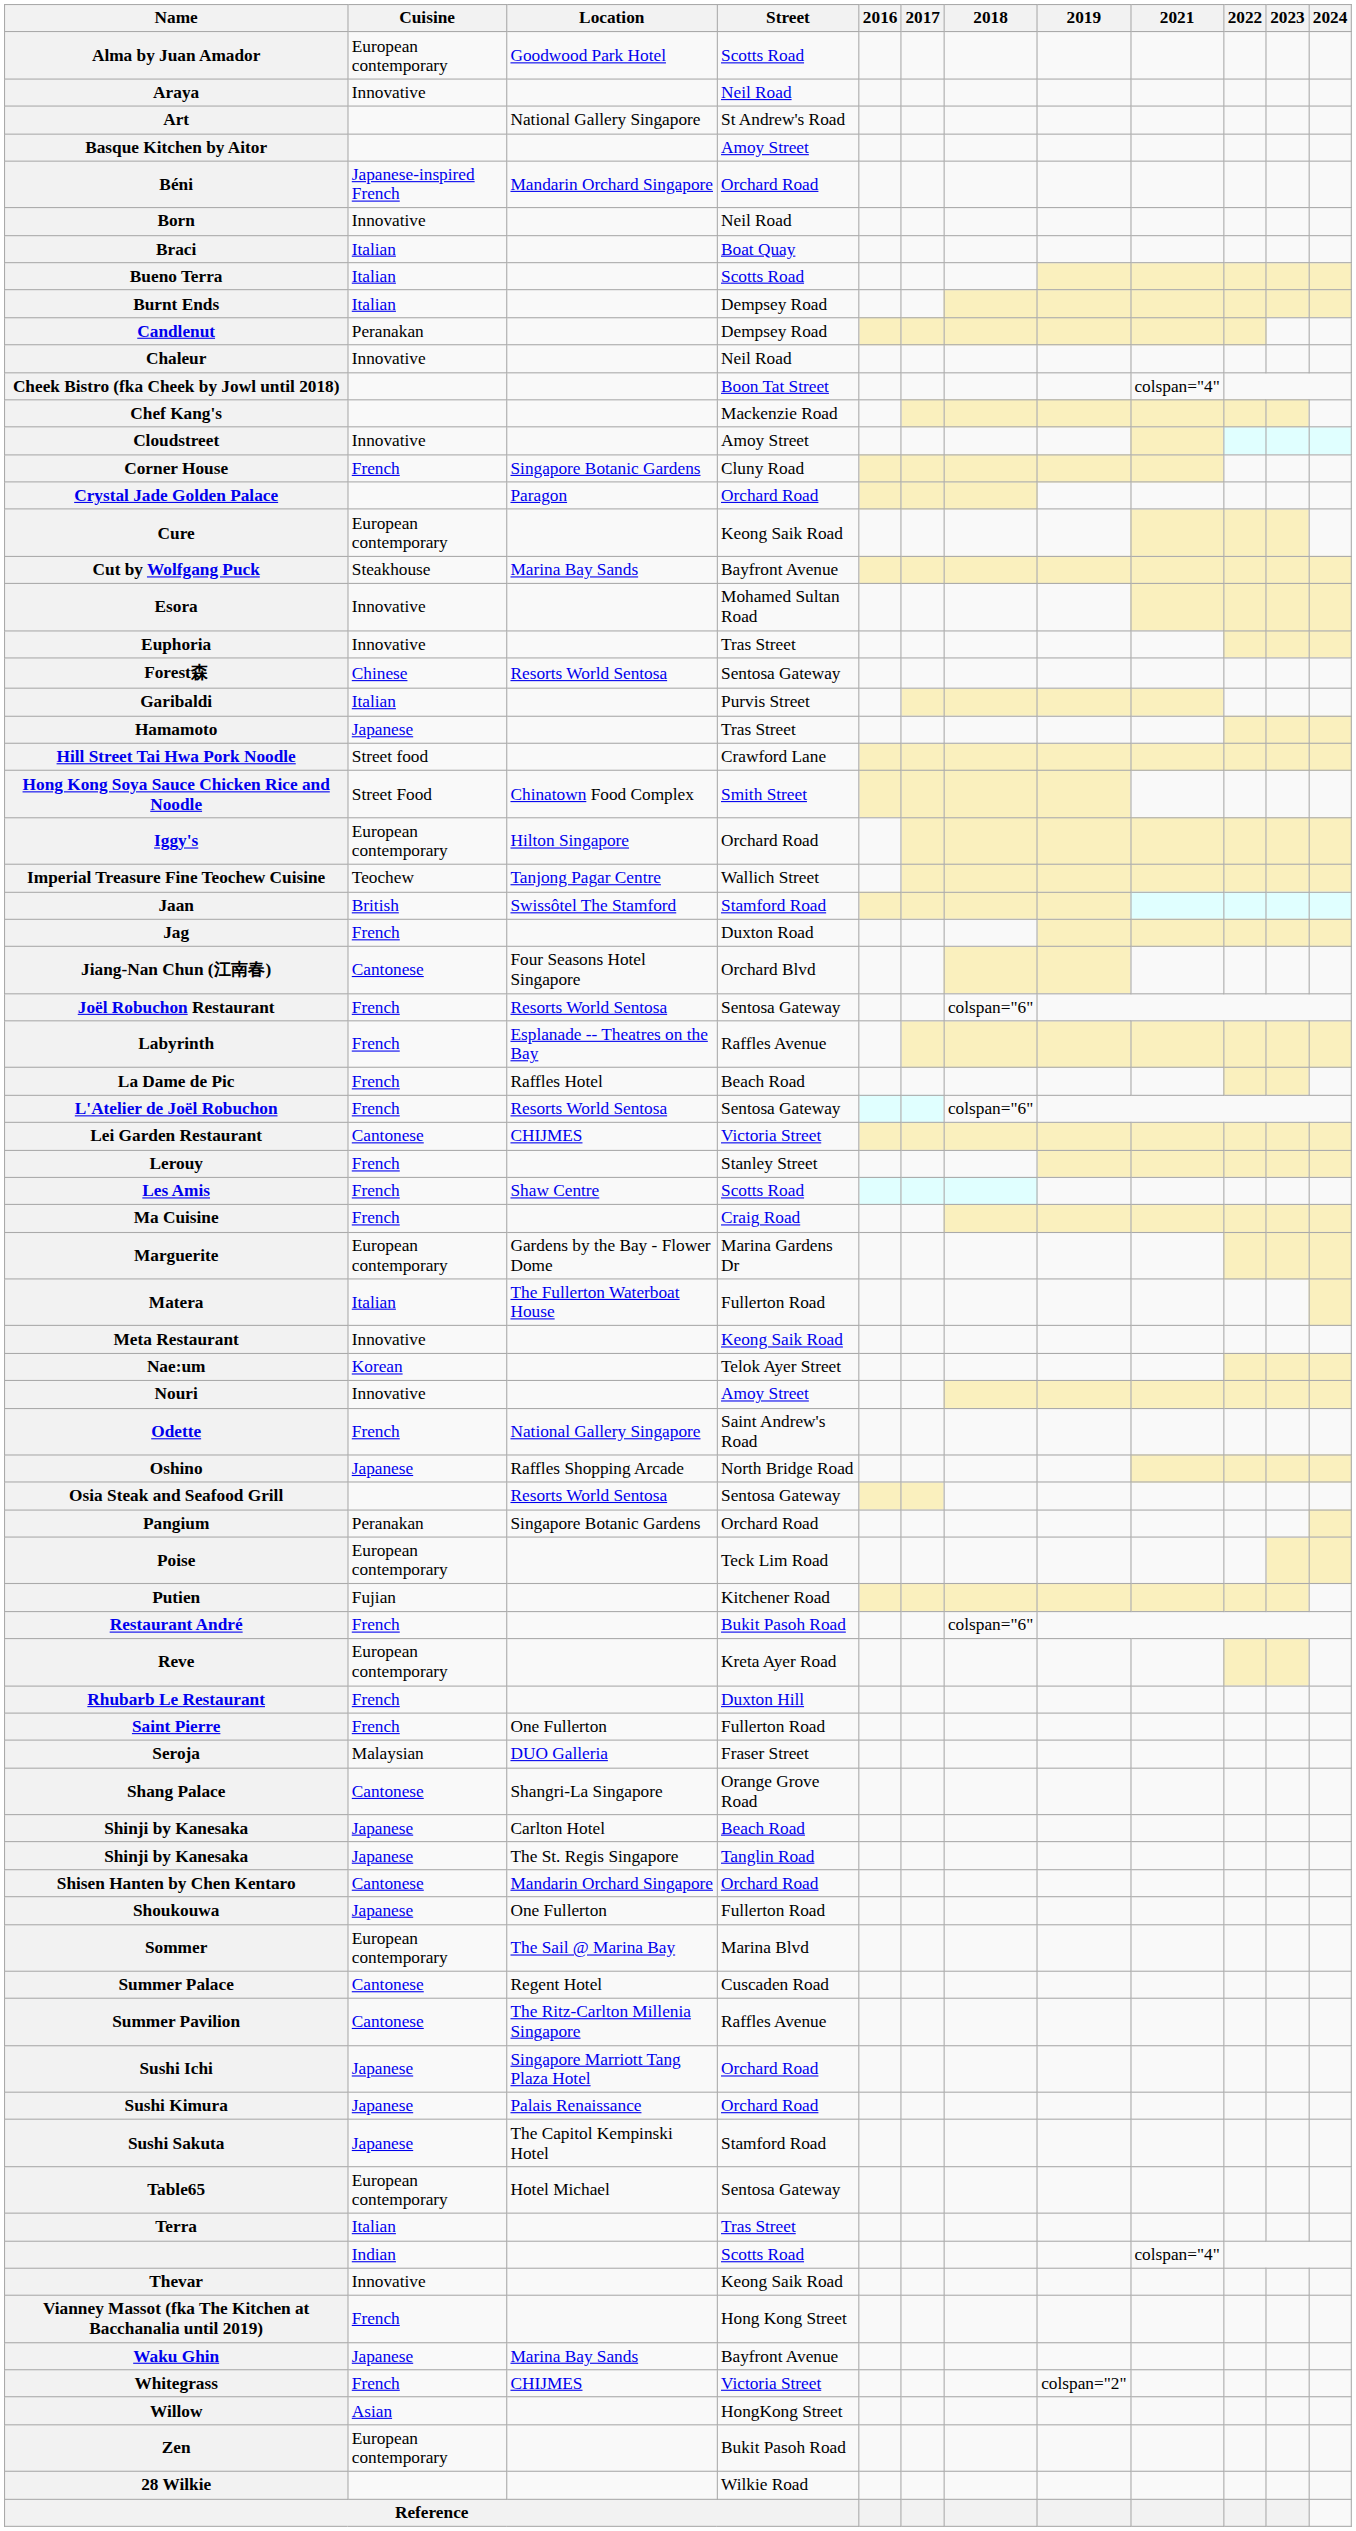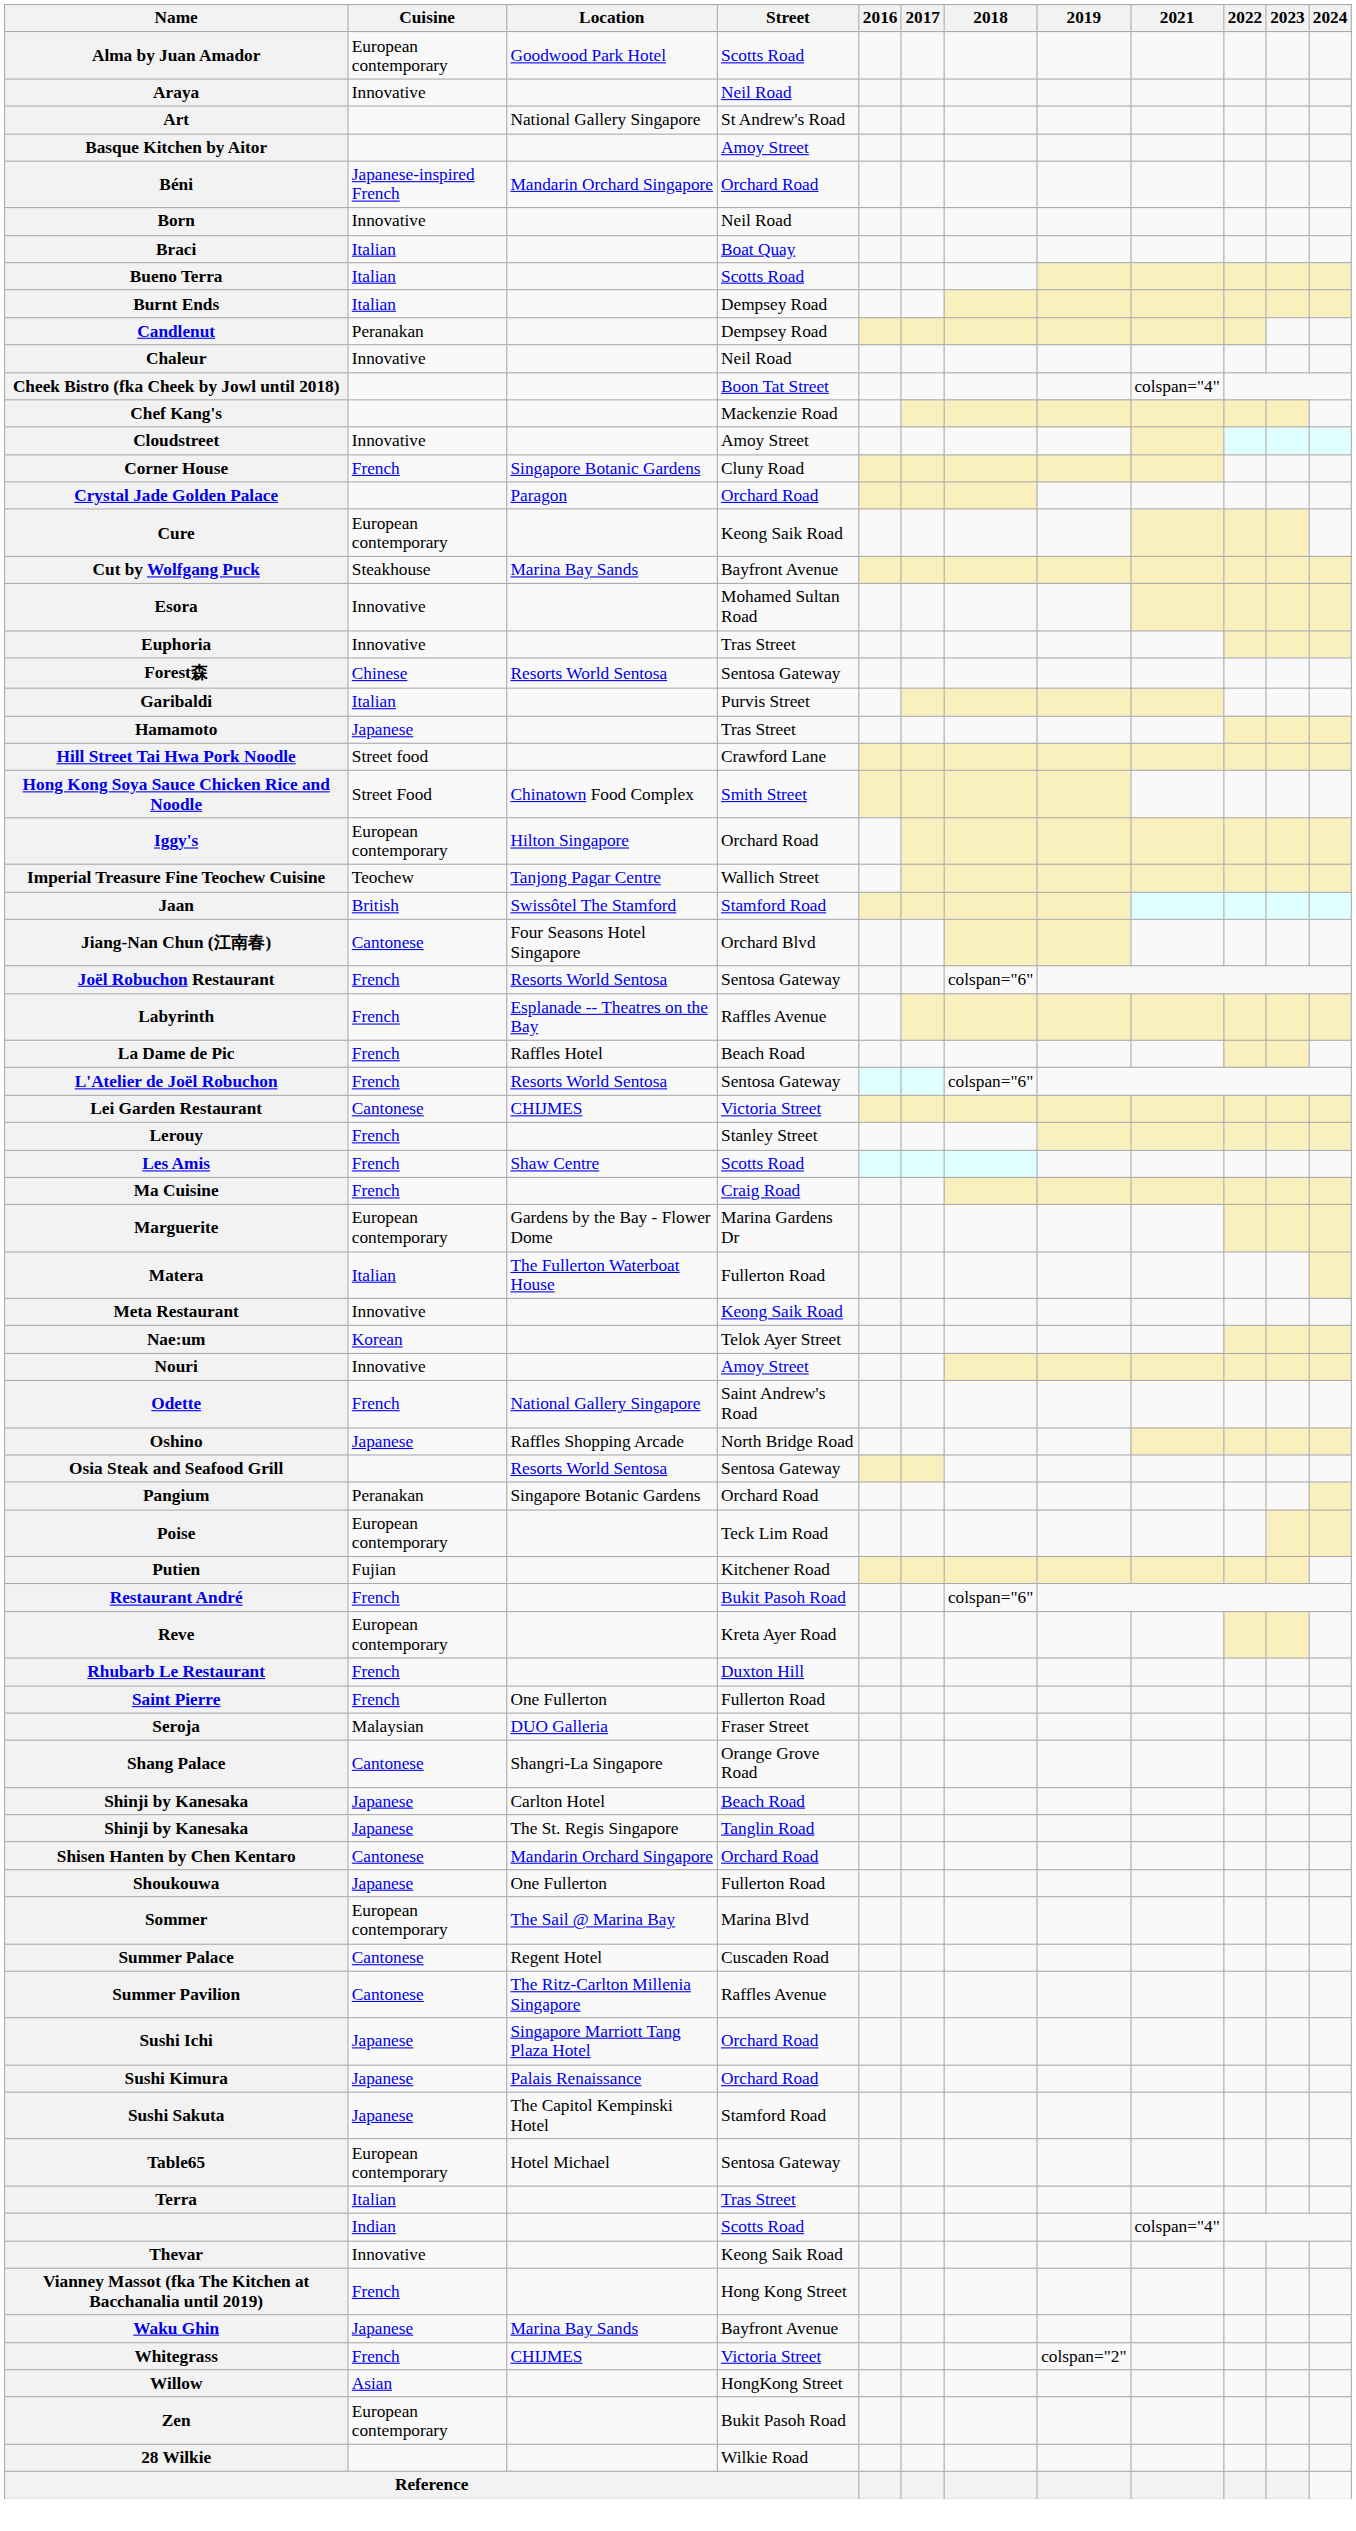- row: (176, 932)
